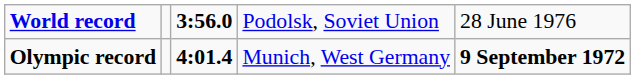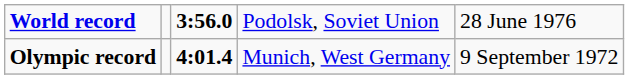(543, 56) bold -> (539, 56) normal
